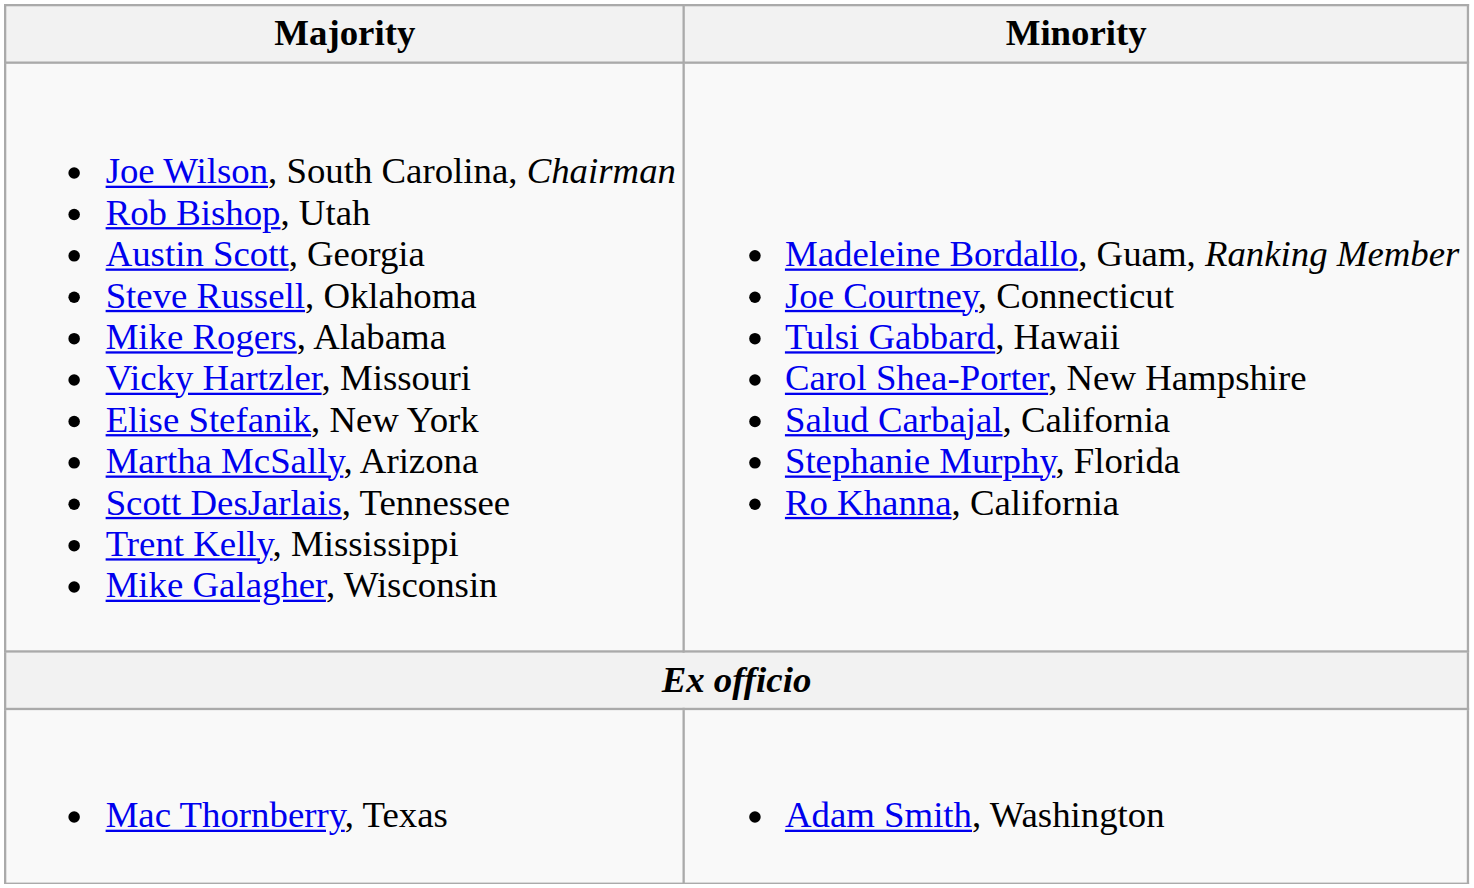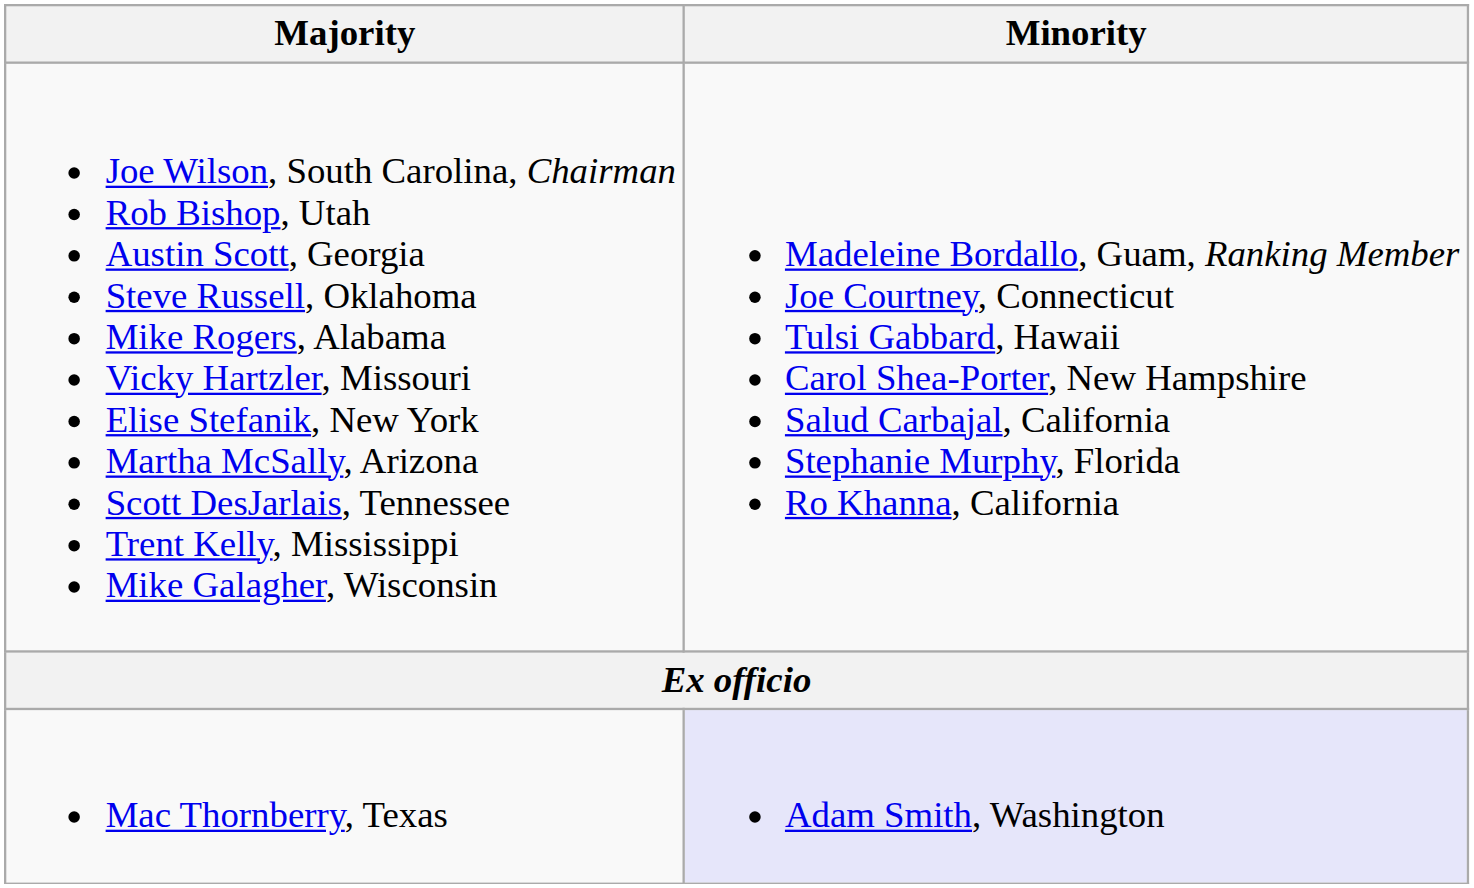(1076, 817) no background -> (1076, 817) lavender background
